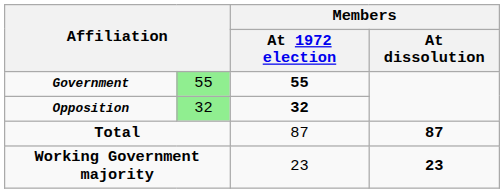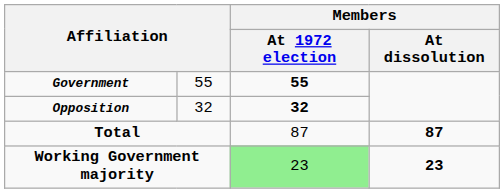(203, 84) lightgreen background -> (203, 84) no background
(203, 109) lightgreen background -> (203, 109) no background
(299, 167) no background -> (299, 167) lightgreen background
